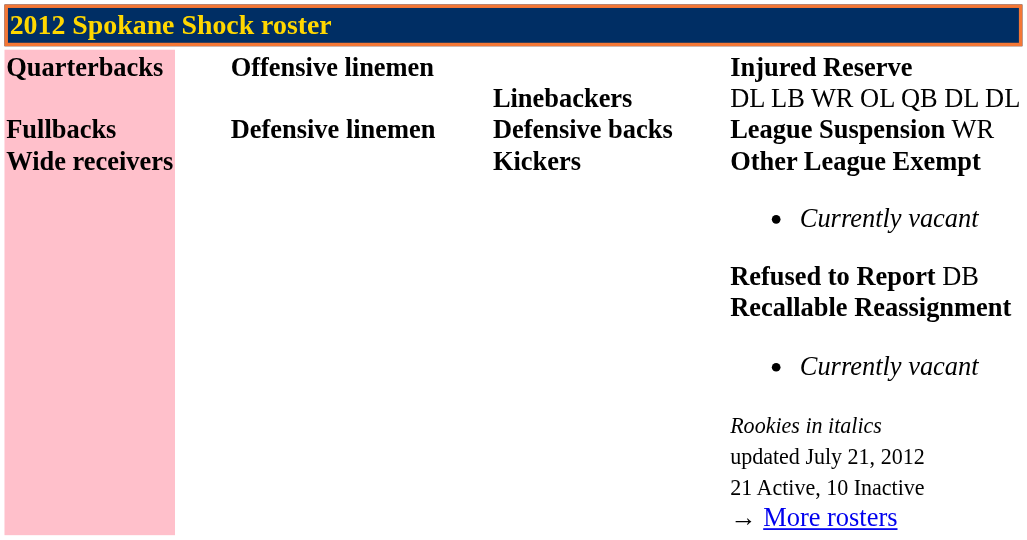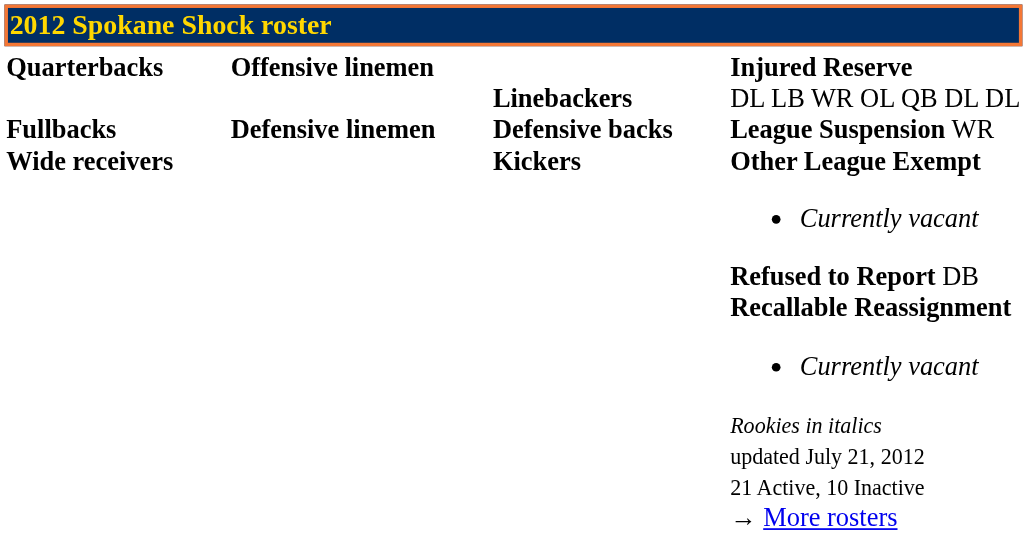(90, 113) pink background -> (90, 113) no background
